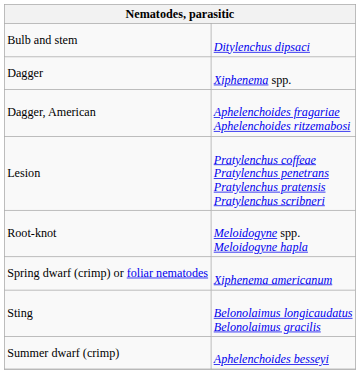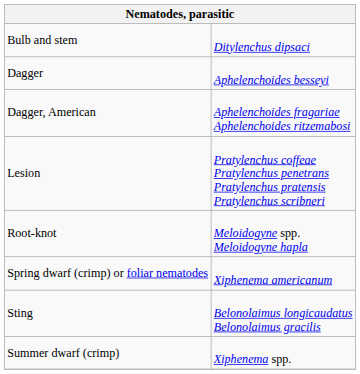(253, 80) Xiphenema spp. -> (271, 80) Aphelenchoides besseyi
(271, 359) Aphelenchoides besseyi -> (253, 359) Xiphenema spp.
